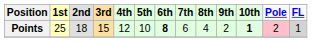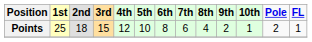(165, 28) bold -> (165, 28) normal
(249, 28) bold -> (249, 28) normal
(276, 28) pink background -> (276, 28) no background
(298, 28) lightgrey background -> (298, 28) no background
